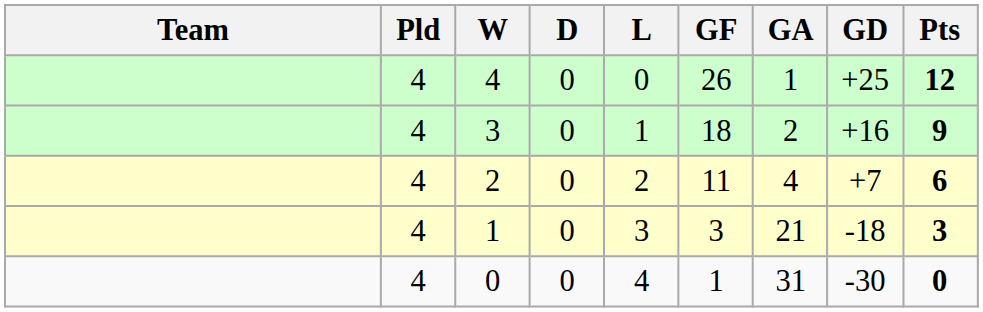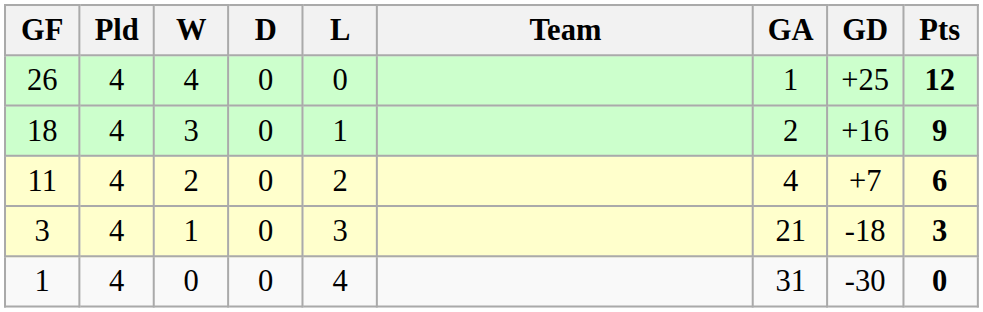columns swapped: (193, 29) <-> (716, 29)
